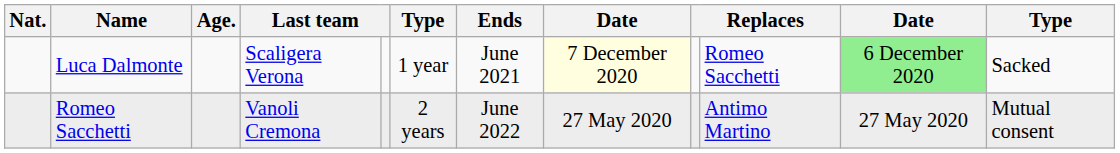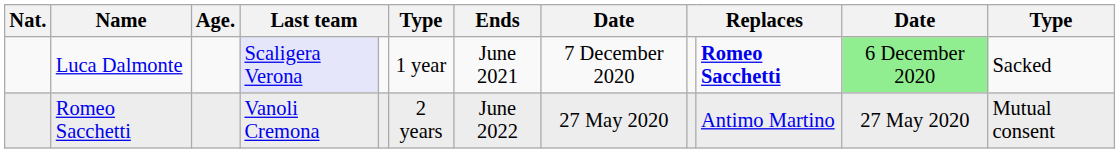(283, 64) no background -> (283, 64) lavender background
(617, 64) lightyellow background -> (614, 64) no background
(742, 64) normal -> (741, 64) bold
